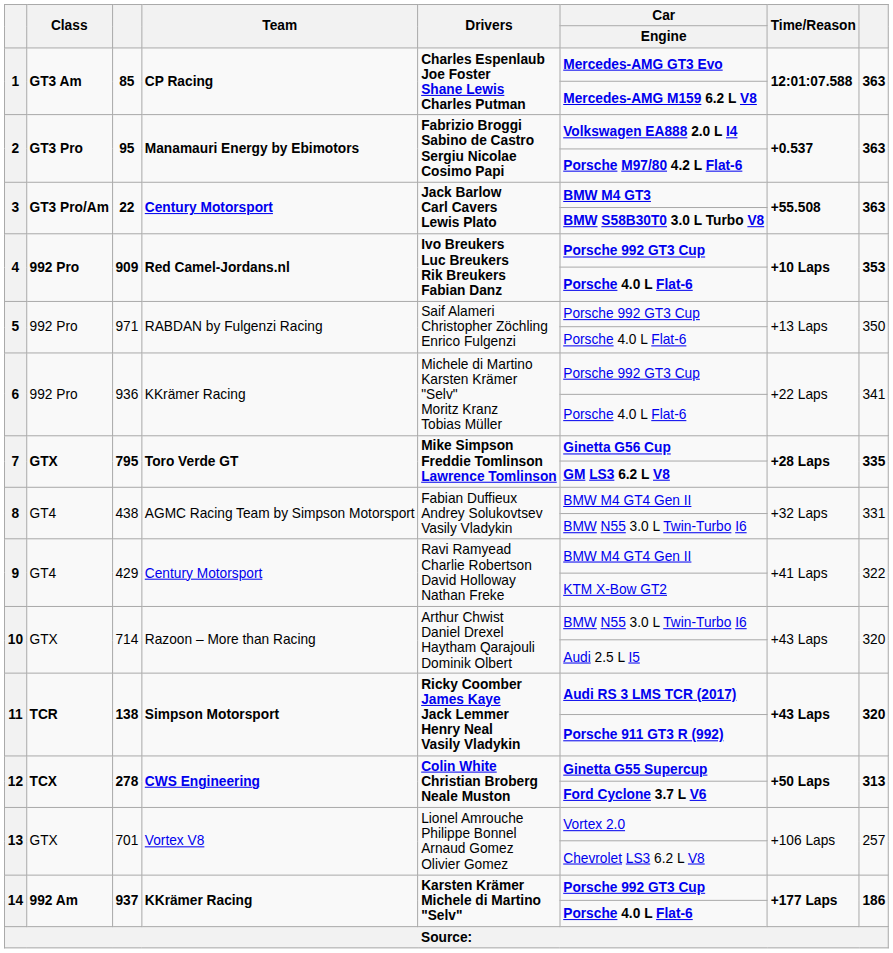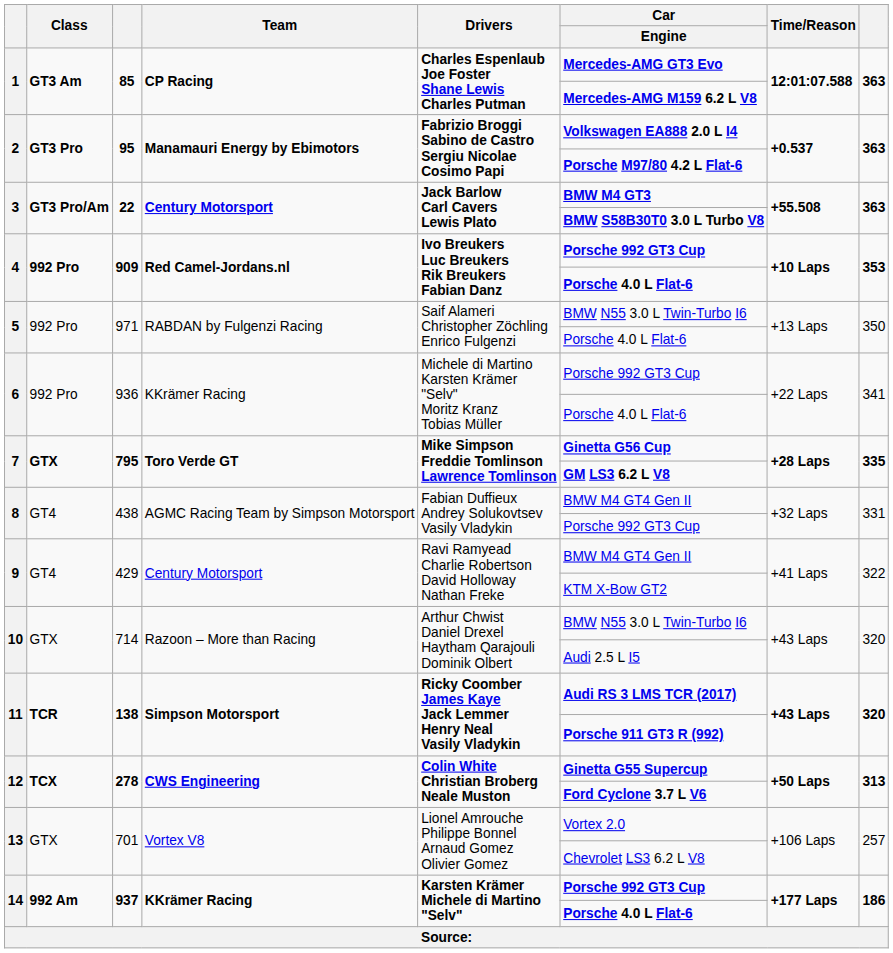(632, 314) Porsche 992 GT3 Cup -> (655, 314) BMW N55 3.0 L Twin-Turbo I6
(655, 526) BMW N55 3.0 L Twin-Turbo I6 -> (632, 526) Porsche 992 GT3 Cup
